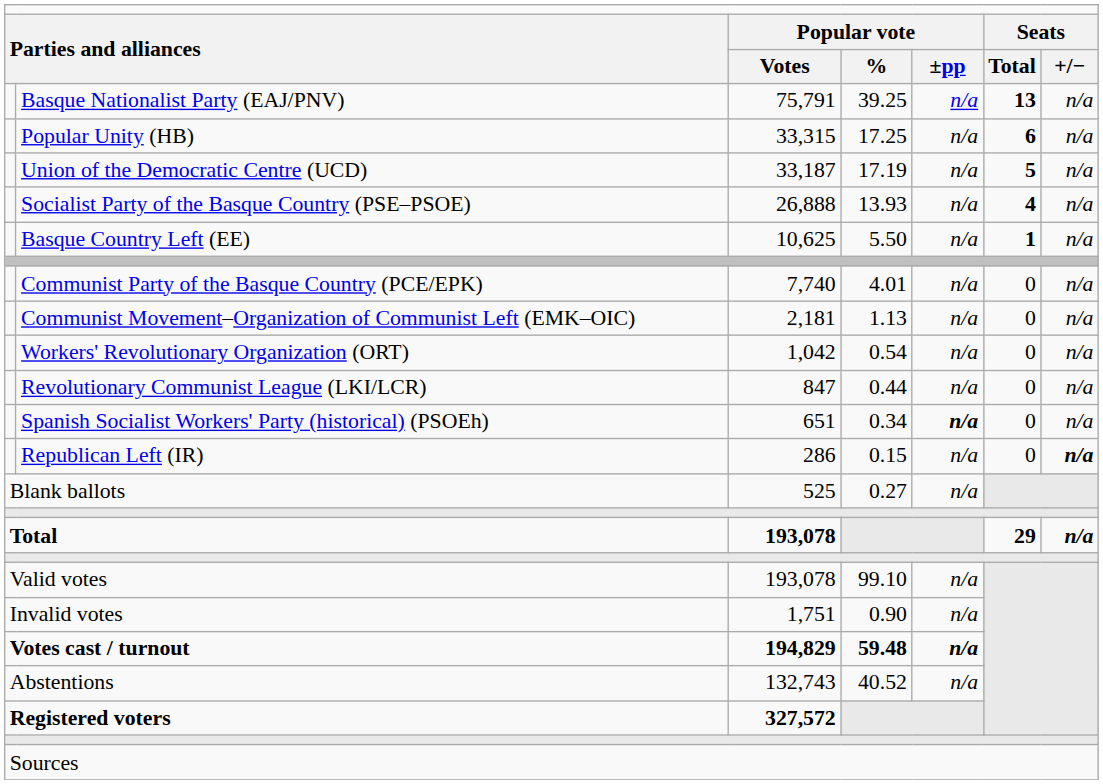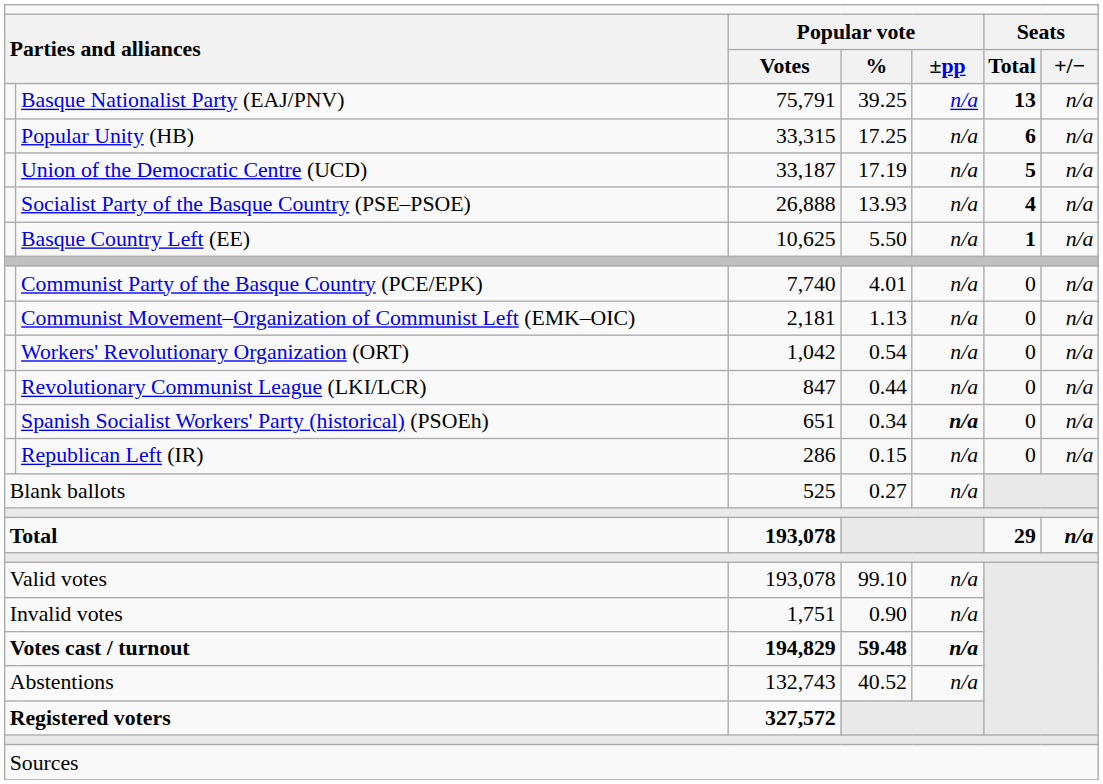(1079, 455) bold -> (1080, 455) normal
